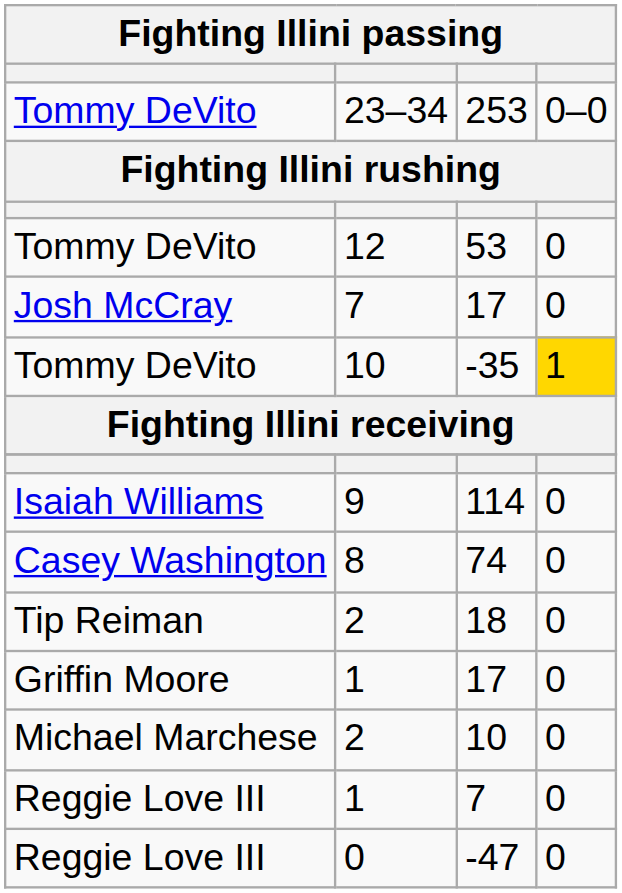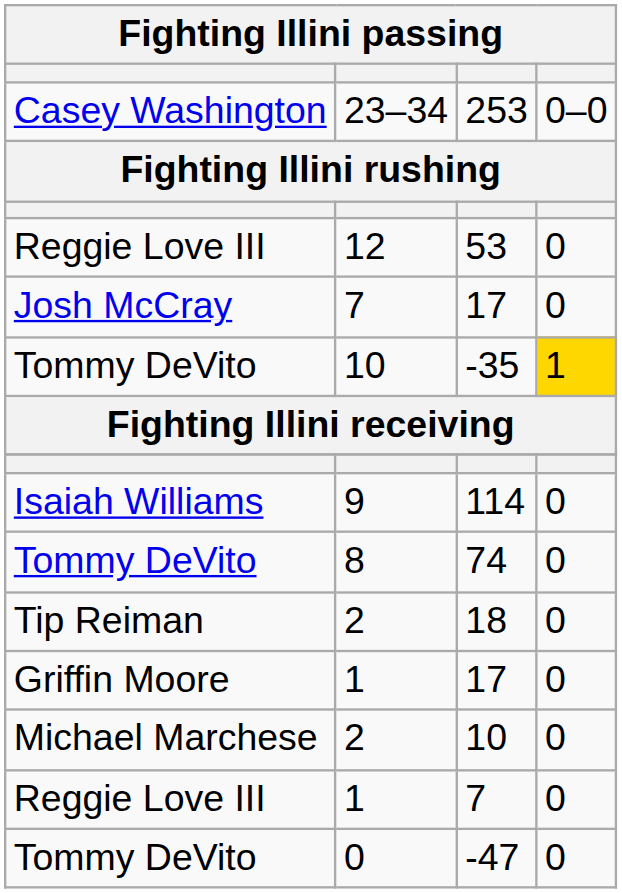(135, 110) Tommy DeVito -> (170, 110) Casey Washington
(135, 246) Tommy DeVito -> (140, 246) Reggie Love III
(170, 560) Casey Washington -> (135, 560) Tommy DeVito
(140, 857) Reggie Love III -> (135, 857) Tommy DeVito
